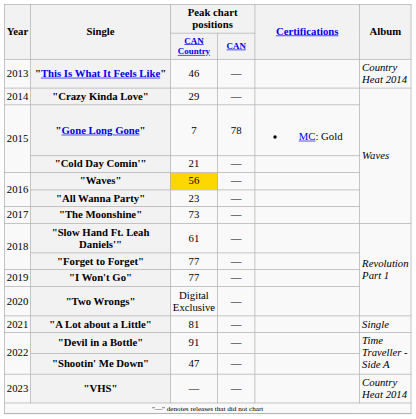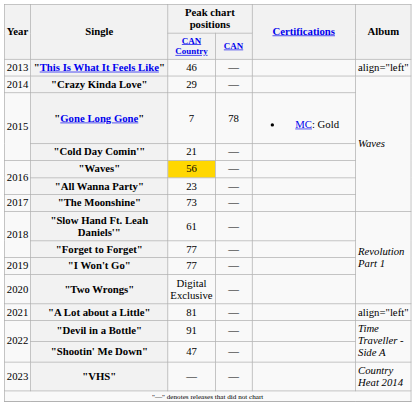(385, 73) Country Heat 2014 -> (383, 67) align="left"
(376, 324) Single -> (383, 312) align="left"
